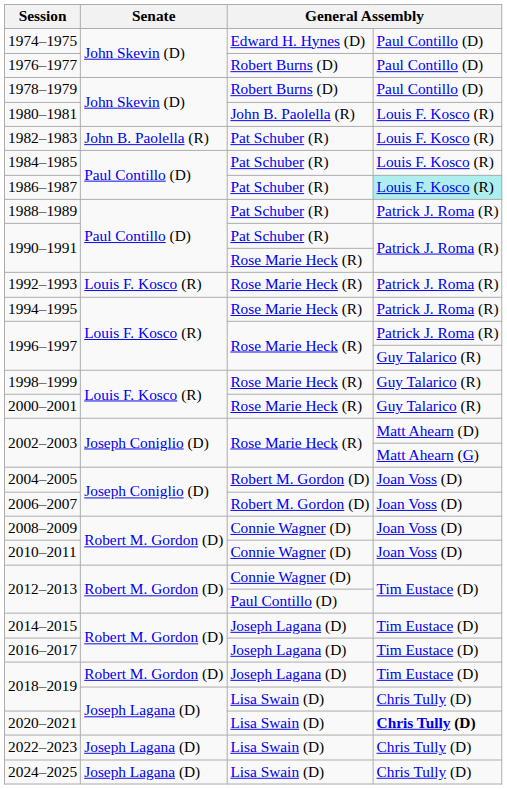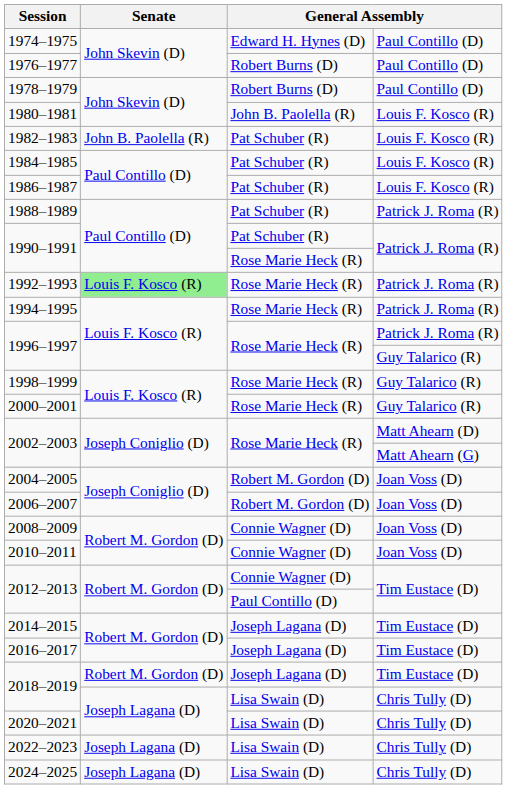(435, 187) paleturquoise background -> (435, 187) no background
(143, 284) no background -> (143, 284) lightgreen background
(426, 723) bold -> (424, 723) normal
